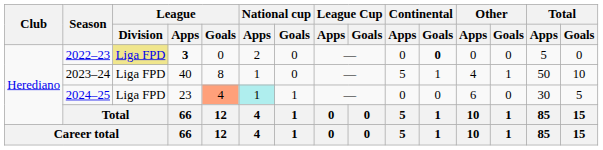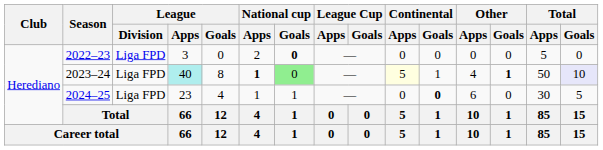(141, 54) khaki background -> (141, 54) no background
(185, 54) bold -> (185, 54) normal
(294, 54) normal -> (294, 54) bold
(438, 54) bold -> (438, 54) normal
(185, 74) no background -> (185, 74) paleturquoise background
(257, 74) normal -> (257, 74) bold
(294, 74) no background -> (294, 74) lightgreen background
(402, 74) no background -> (402, 74) lightyellow background
(508, 74) normal -> (508, 74) bold
(579, 74) no background -> (579, 74) lavender background
(221, 94) lightsalmon background -> (221, 94) no background
(257, 94) paleturquoise background -> (257, 94) no background
(438, 94) normal -> (438, 94) bold
